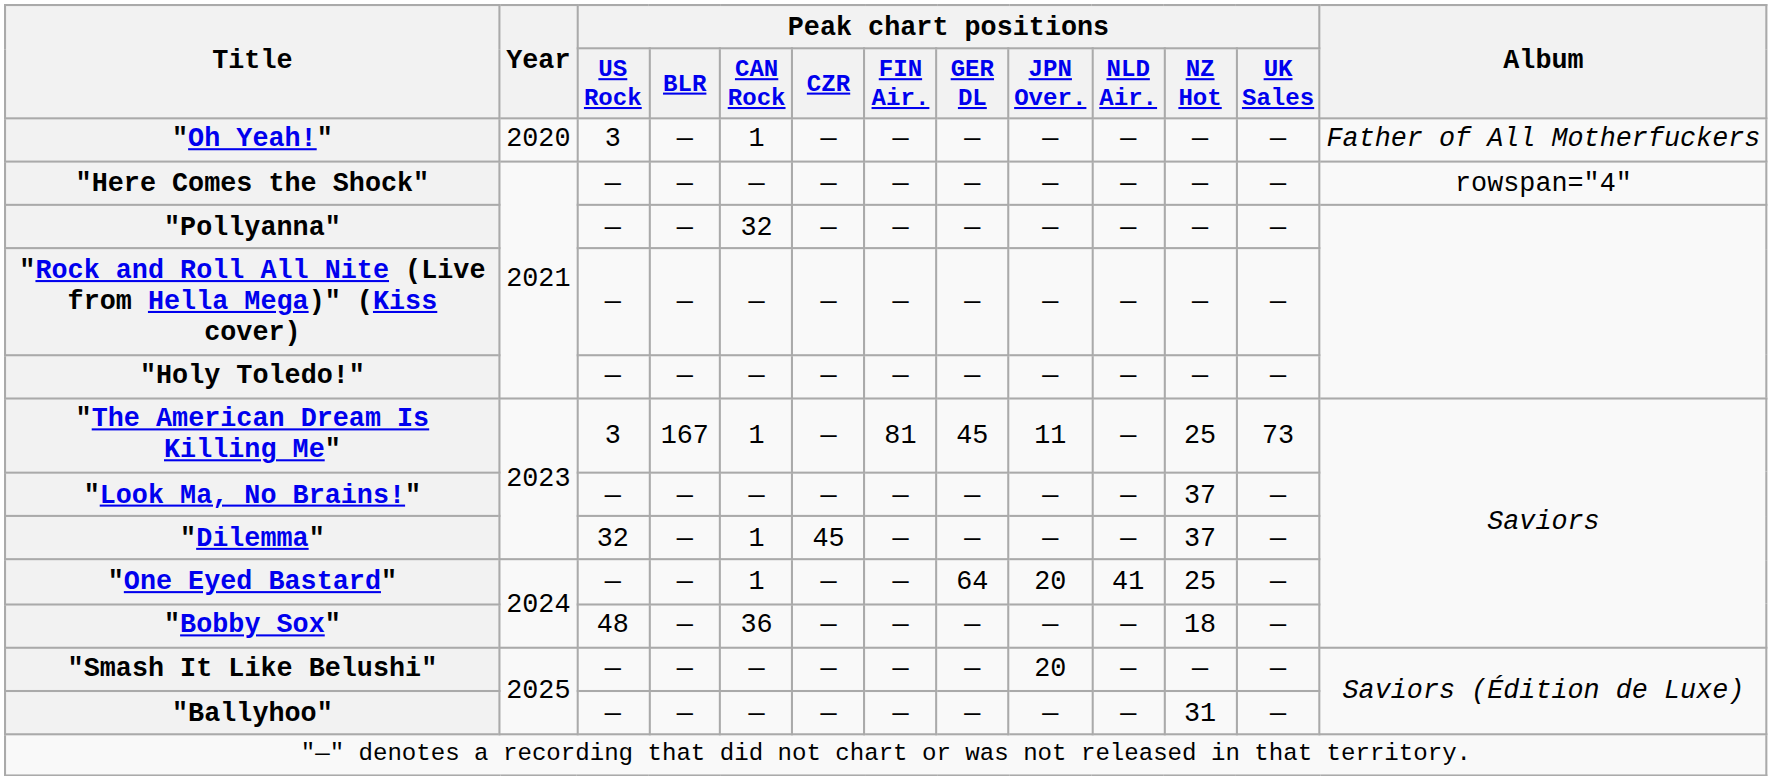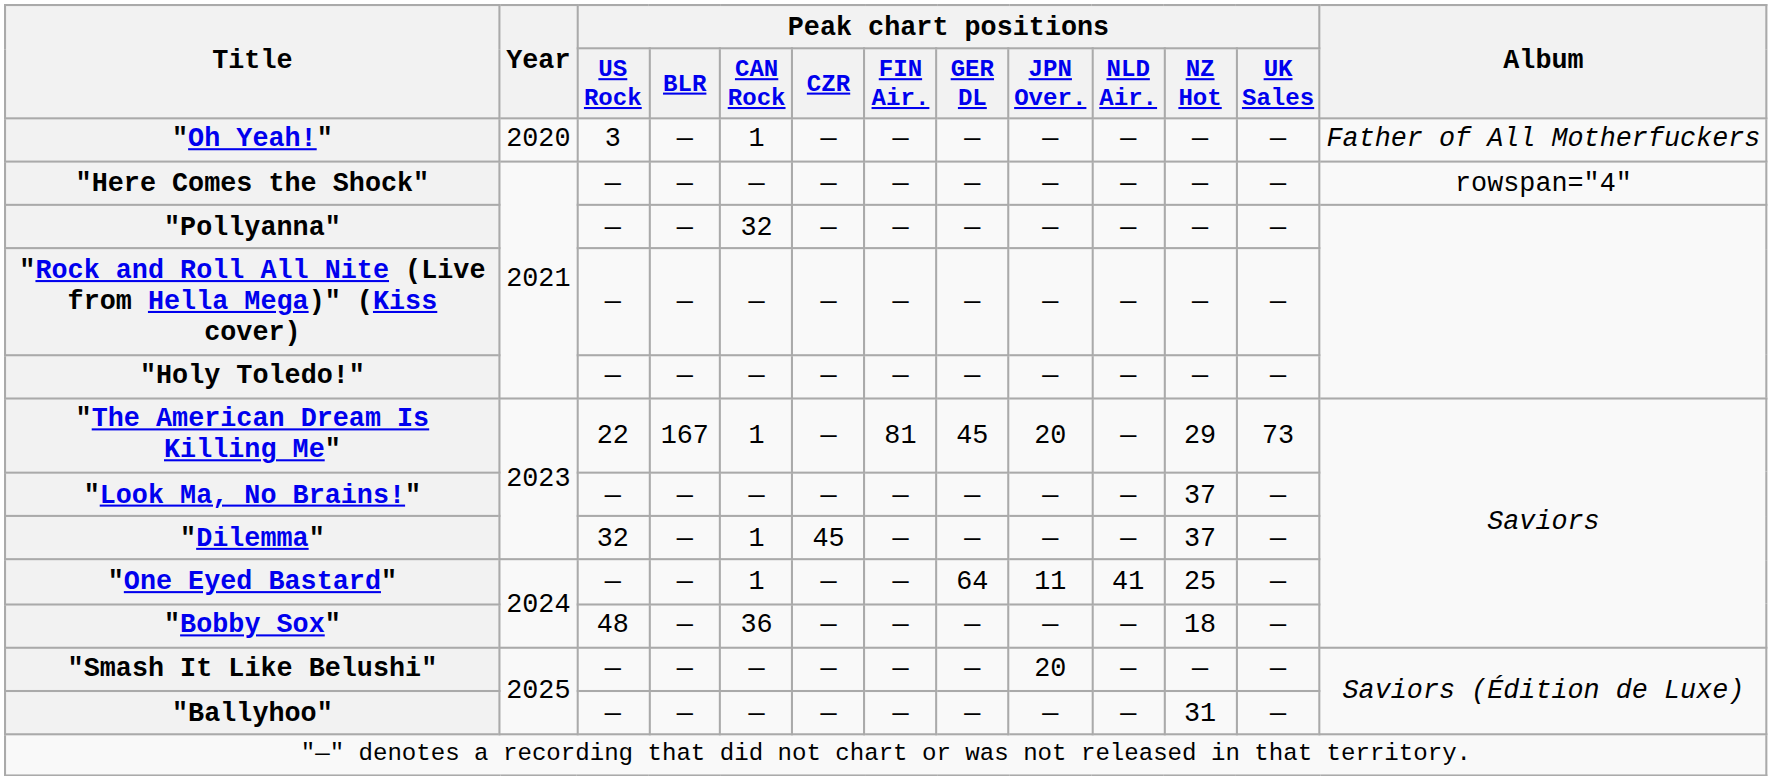(613, 435) 3 -> (613, 435) 22
(1050, 435) 11 -> (1050, 435) 20
(1200, 435) 25 -> (1200, 435) 29
(1050, 582) 20 -> (1050, 582) 11
